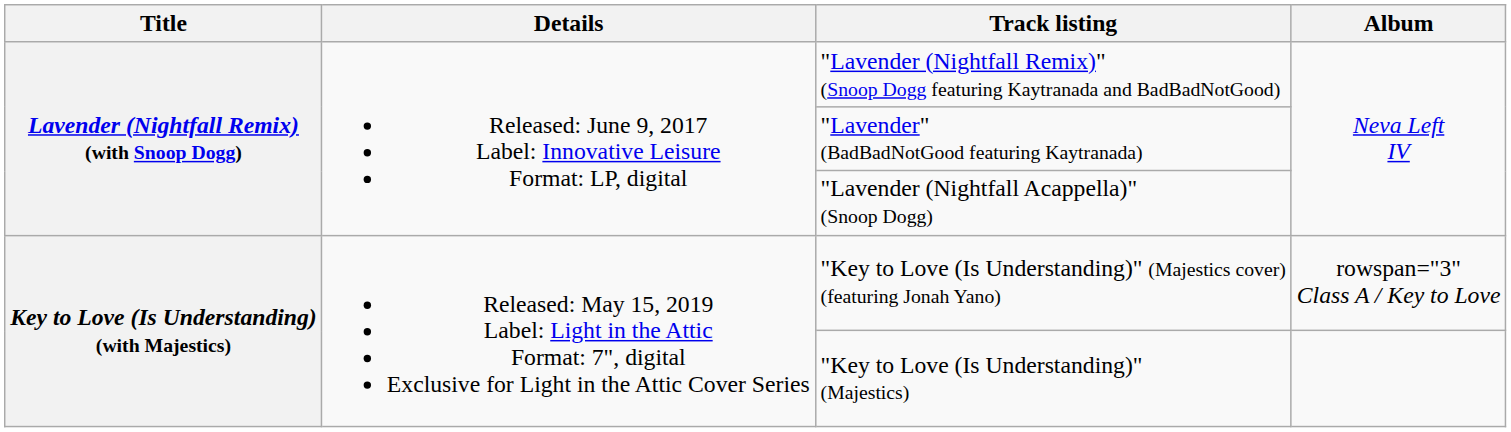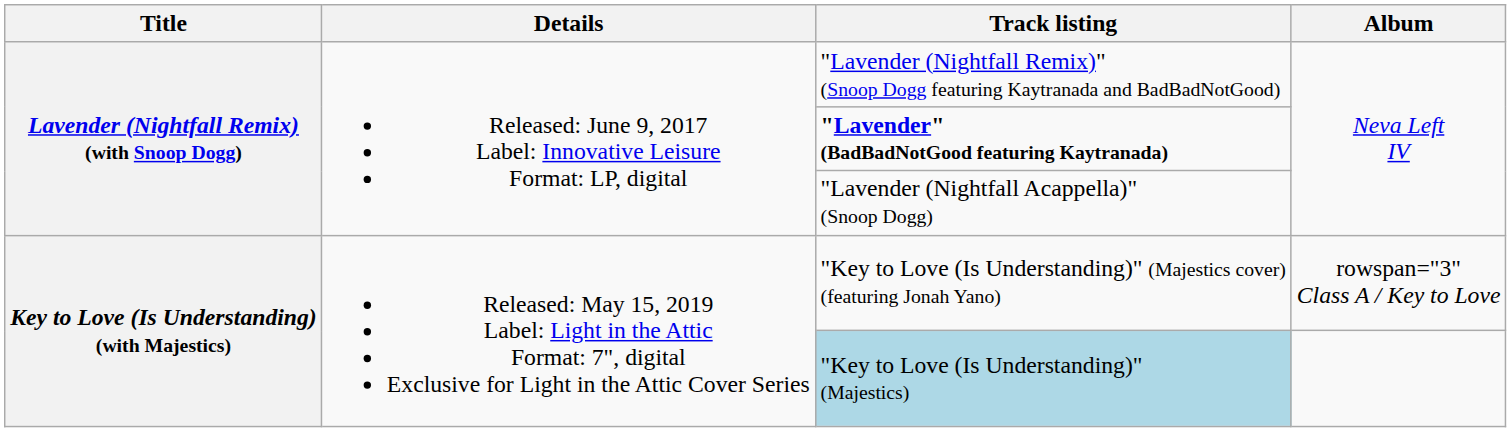(982, 138) normal -> (994, 138) bold
(982, 378) no background -> (982, 378) lightblue background
